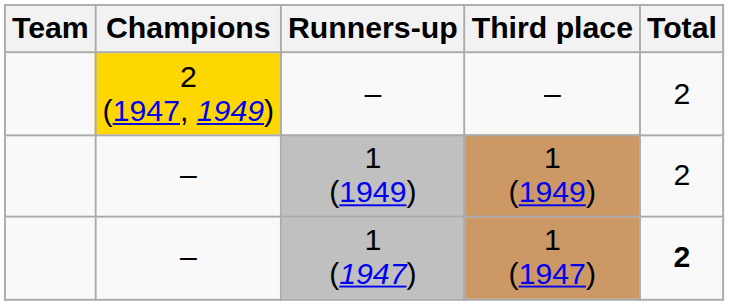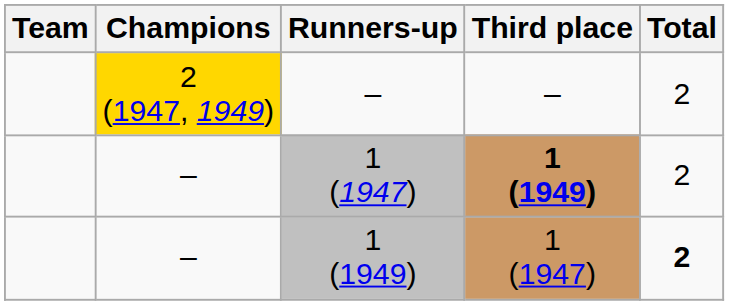(373, 175) 1 (1949) -> (373, 175) 1 (1947)
(552, 175) normal -> (552, 175) bold
(373, 257) 1 (1947) -> (373, 257) 1 (1949)
